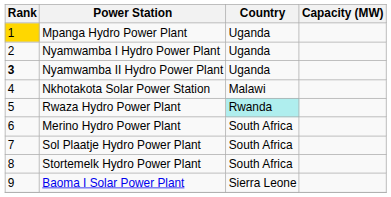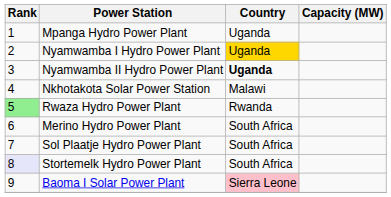(11, 32) gold background -> (11, 32) no background
(249, 51) no background -> (249, 51) gold background
(11, 70) bold -> (11, 70) normal
(249, 70) normal -> (250, 70) bold
(11, 107) no background -> (11, 107) lightgreen background
(250, 107) paleturquoise background -> (250, 107) no background
(11, 164) no background -> (11, 164) lavender background
(263, 182) no background -> (263, 182) pink background
